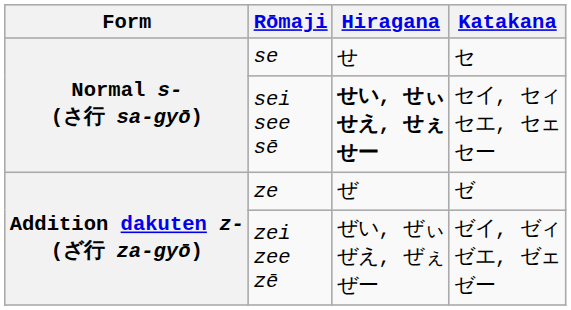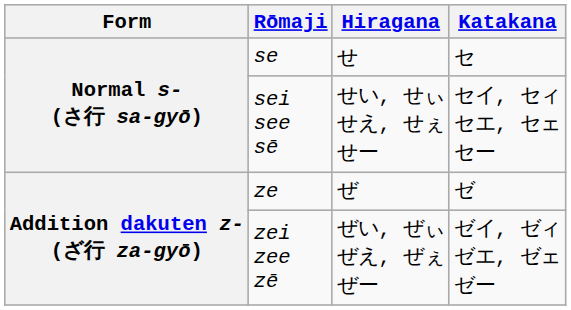(391, 125) bold -> (391, 125) normal
